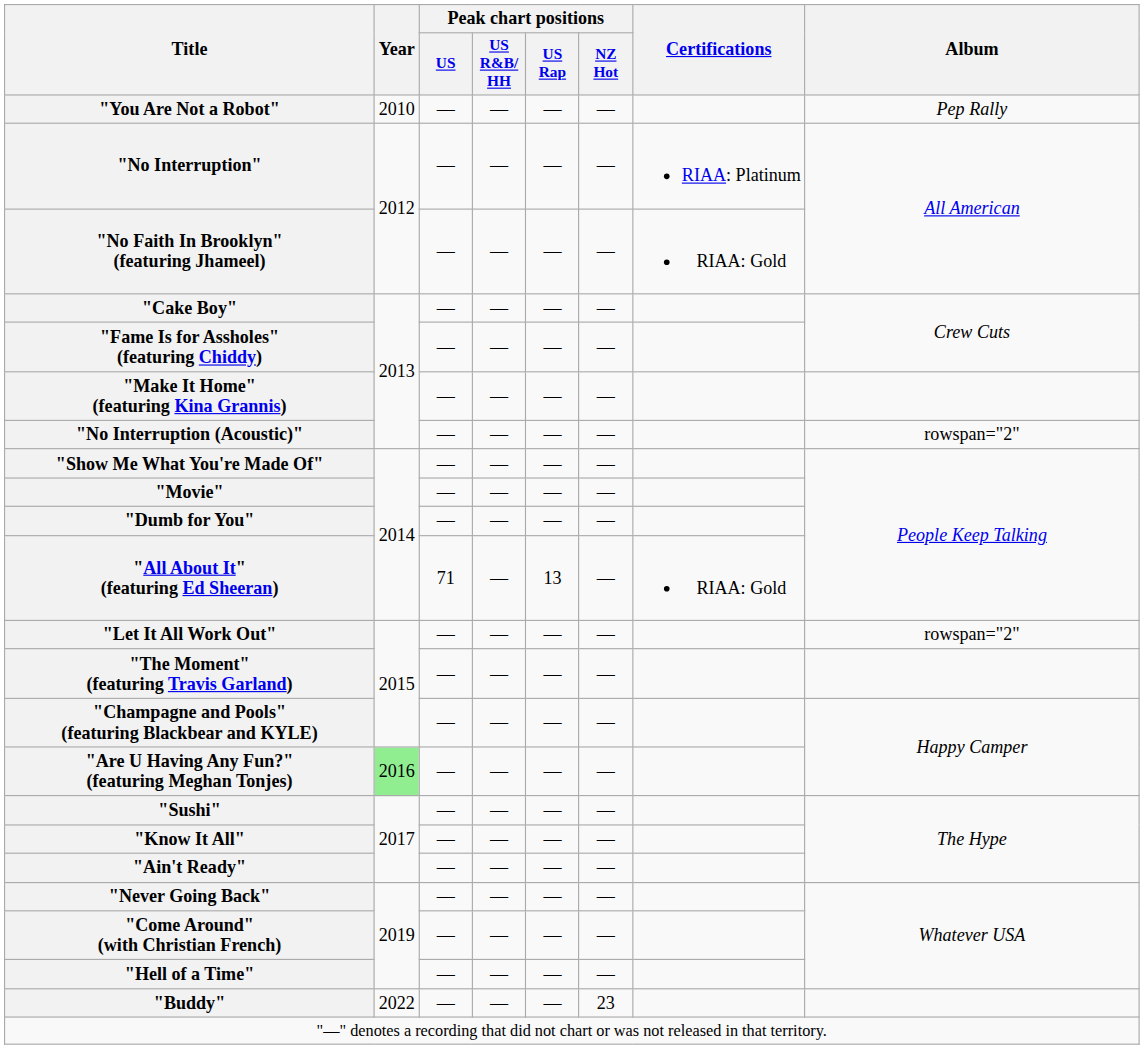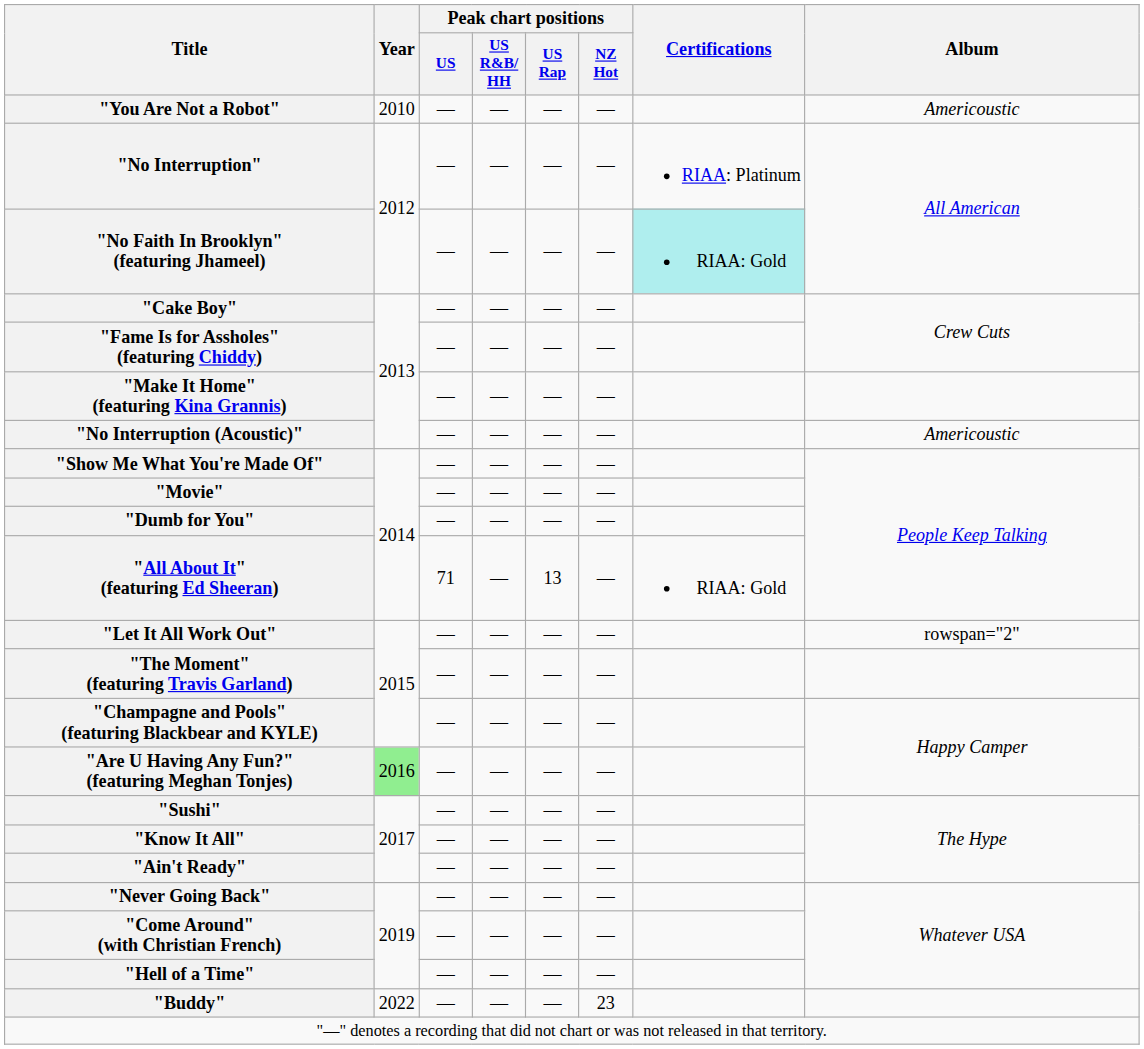(972, 109) Pep Rally -> (972, 109) Americoustic
(719, 261) no background -> (719, 261) paleturquoise background
(972, 434) rowspan="2" -> (972, 434) Americoustic
